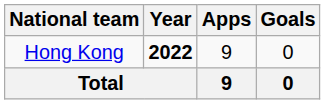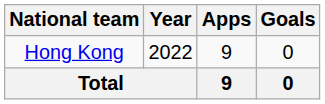(171, 51) bold -> (171, 51) normal
